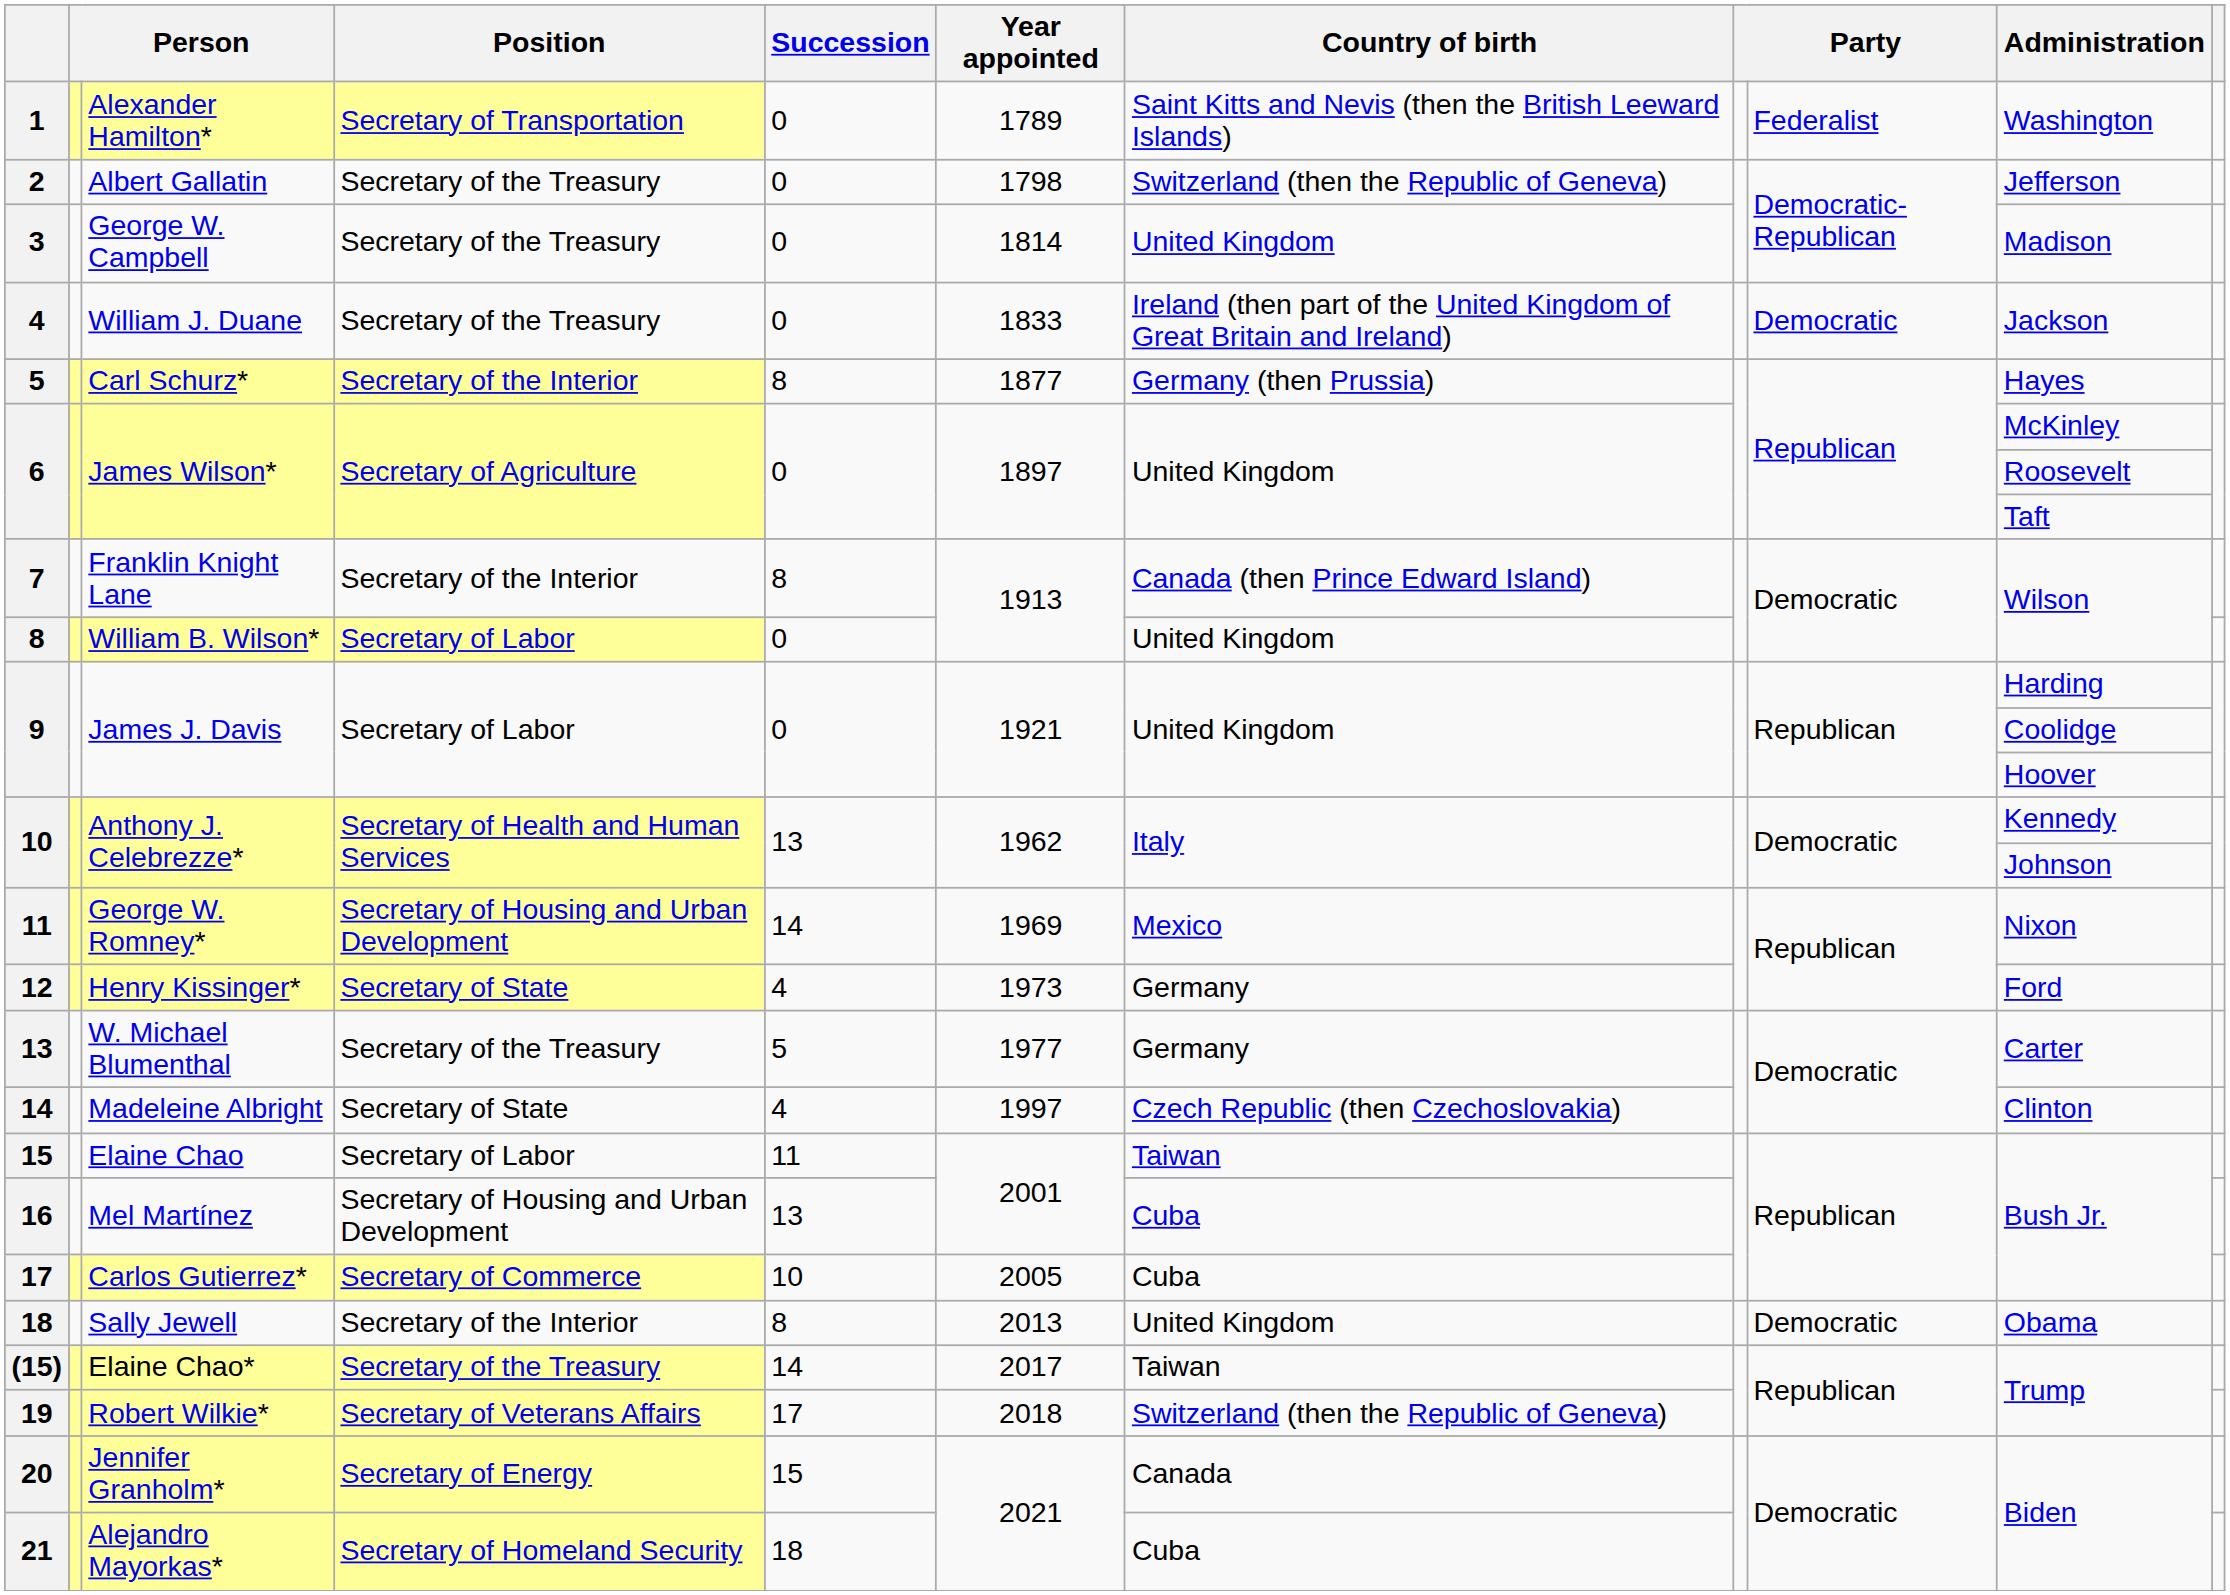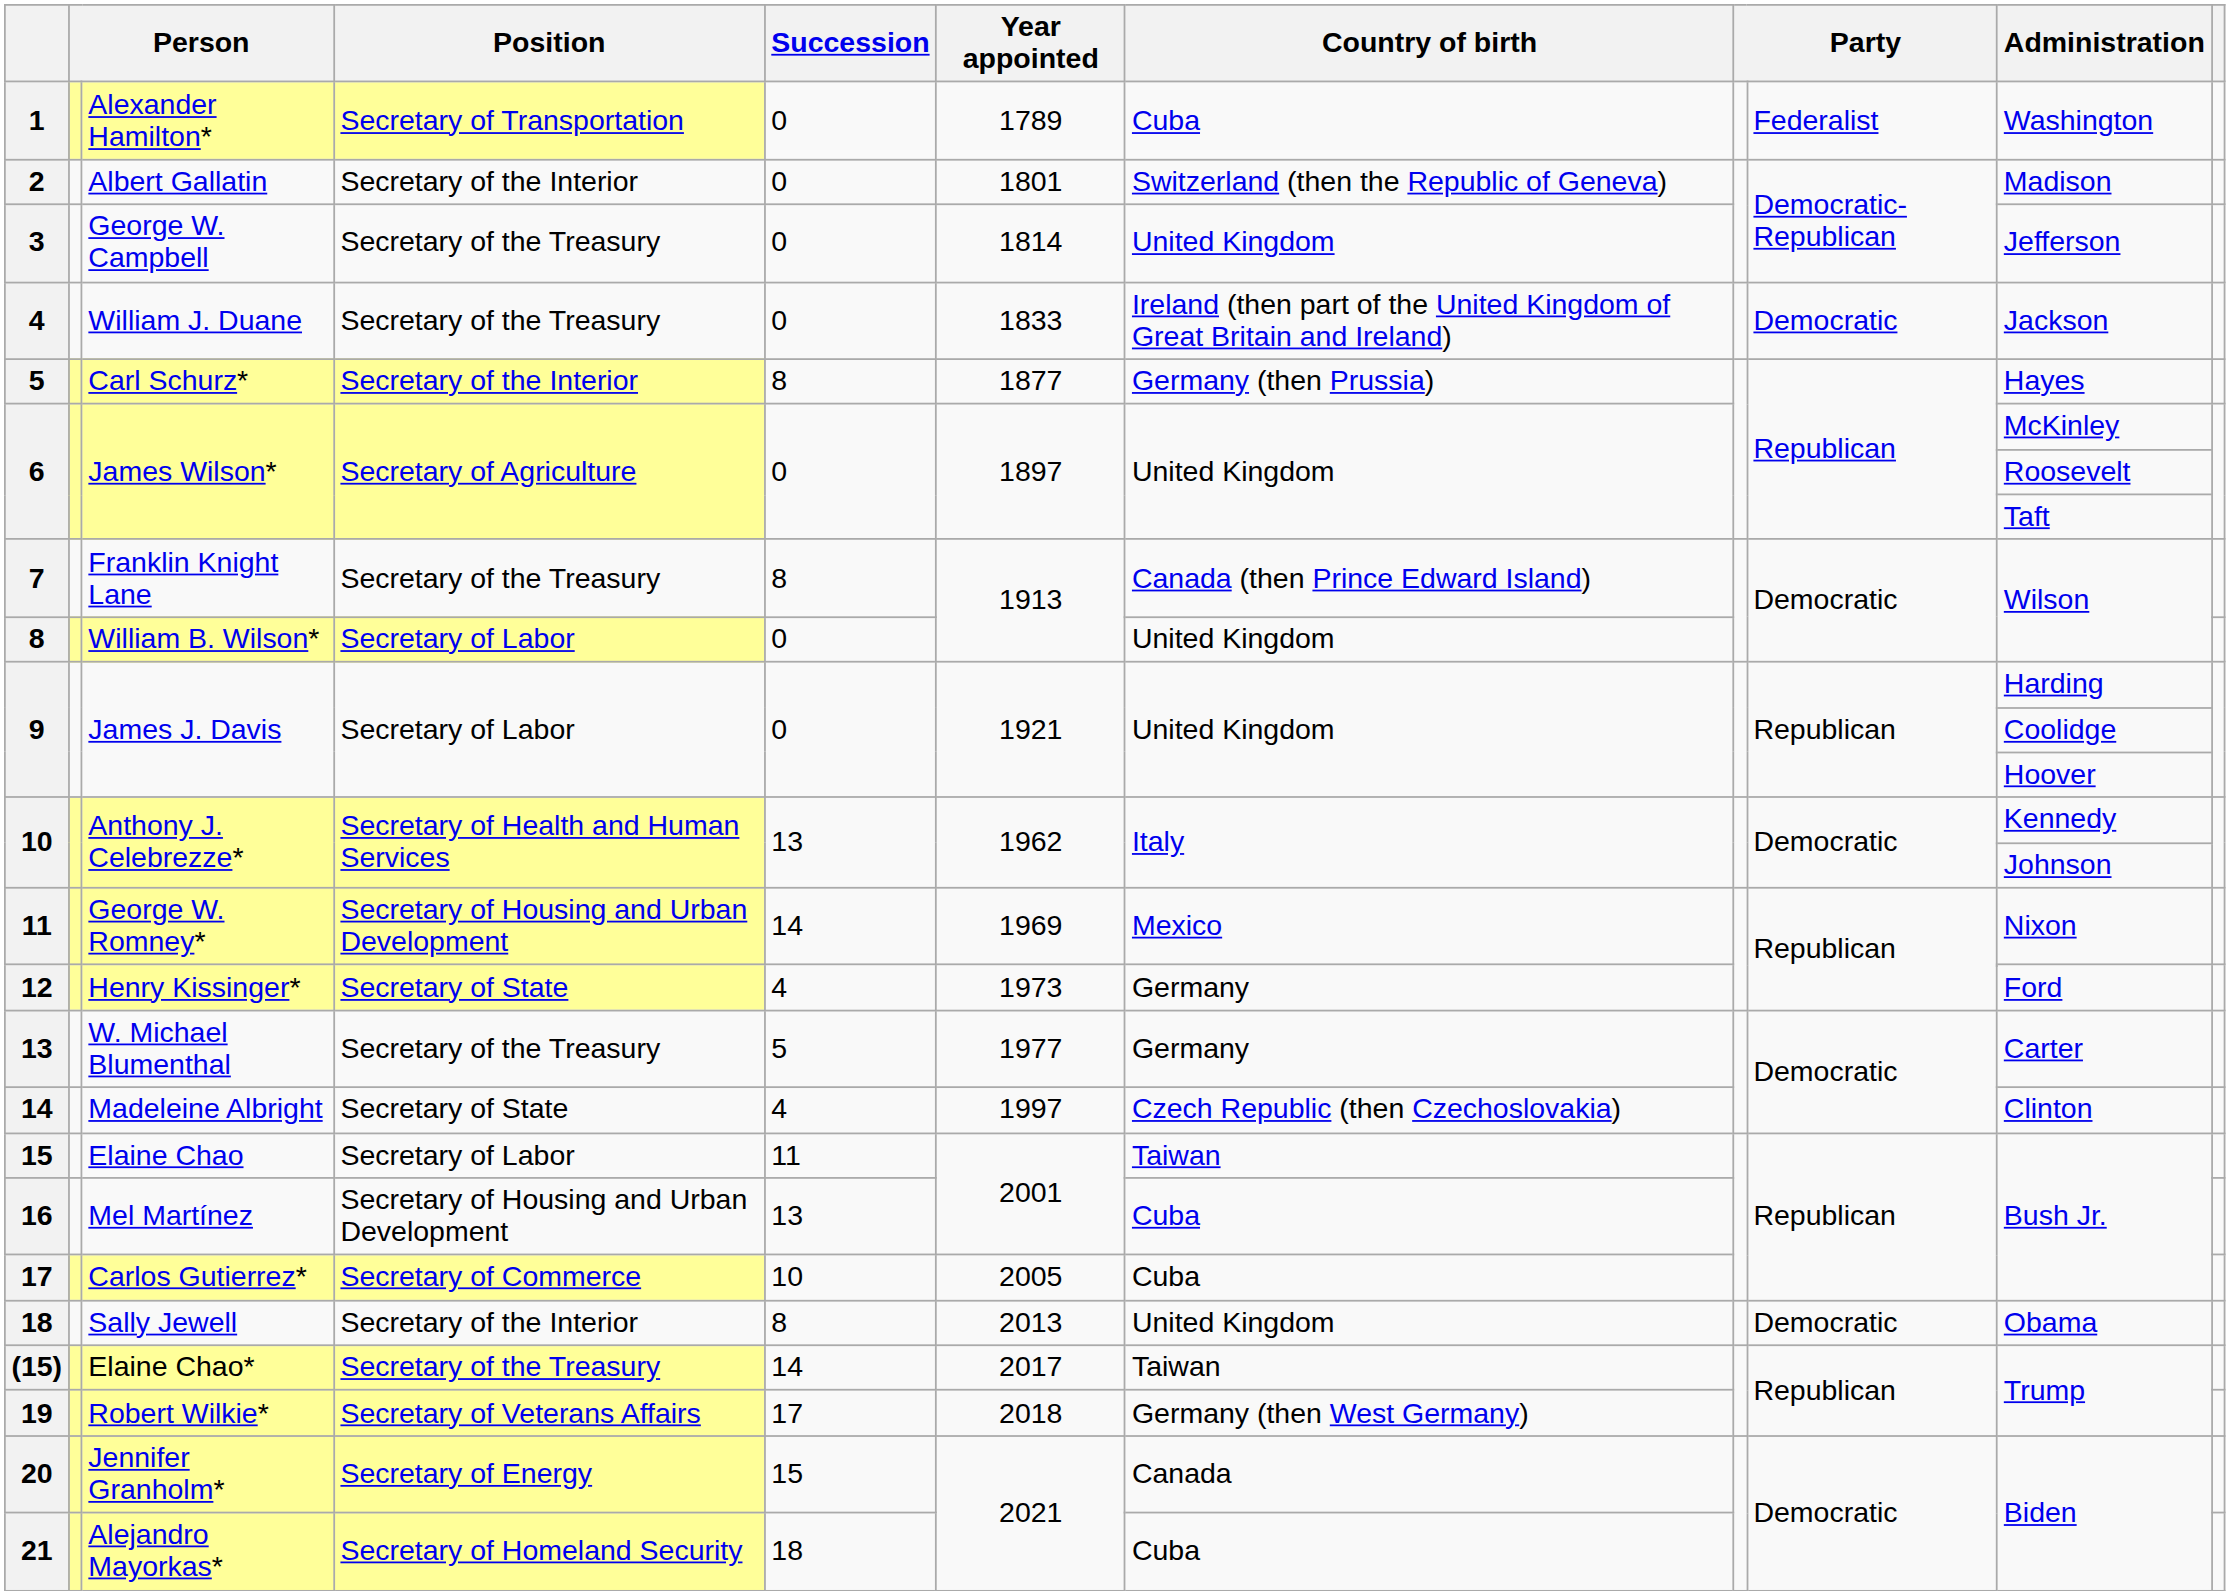(1426, 120) Saint Kitts and Nevis (then the British Leeward Islands) -> (1166, 120) Cuba
(500, 181) Secretary of the Treasury -> (489, 181) Secretary of the Interior
(1031, 181) 1798 -> (1031, 181) 1801
(2062, 181) Jefferson -> (2058, 181) Madison
(2058, 242) Madison -> (2062, 242) Jefferson
(489, 577) Secretary of the Interior -> (500, 577) Secretary of the Treasury
(1399, 1412) Switzerland (then the Republic of Geneva) -> (1330, 1412) Germany (then West Germany)
